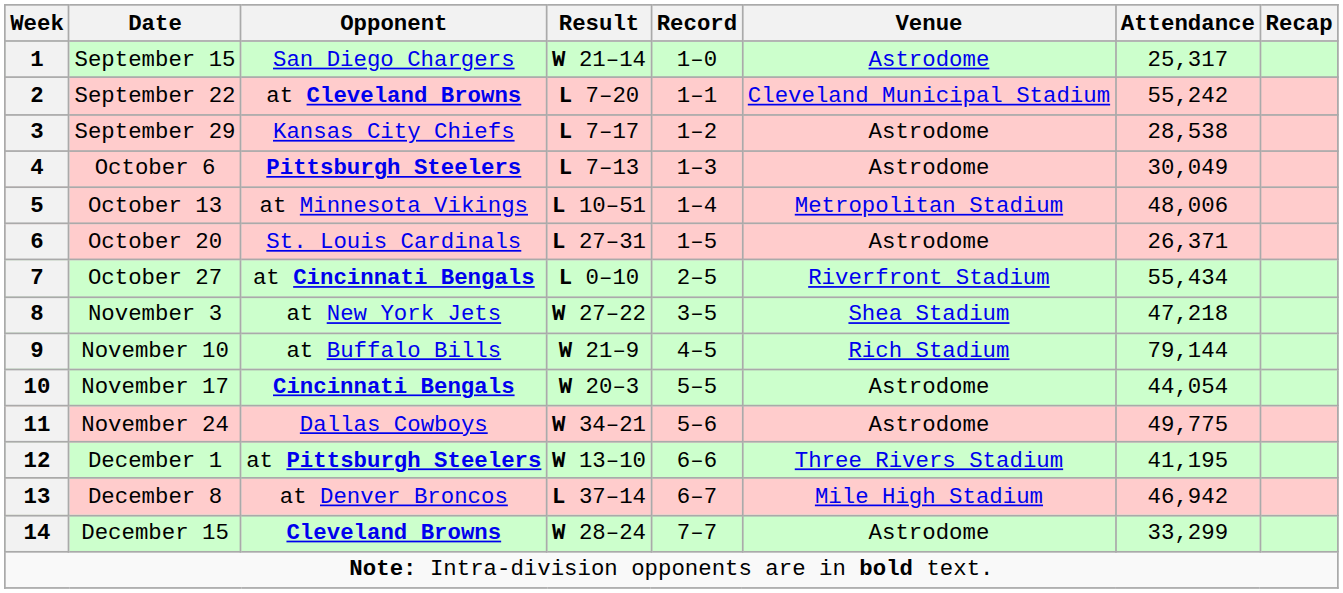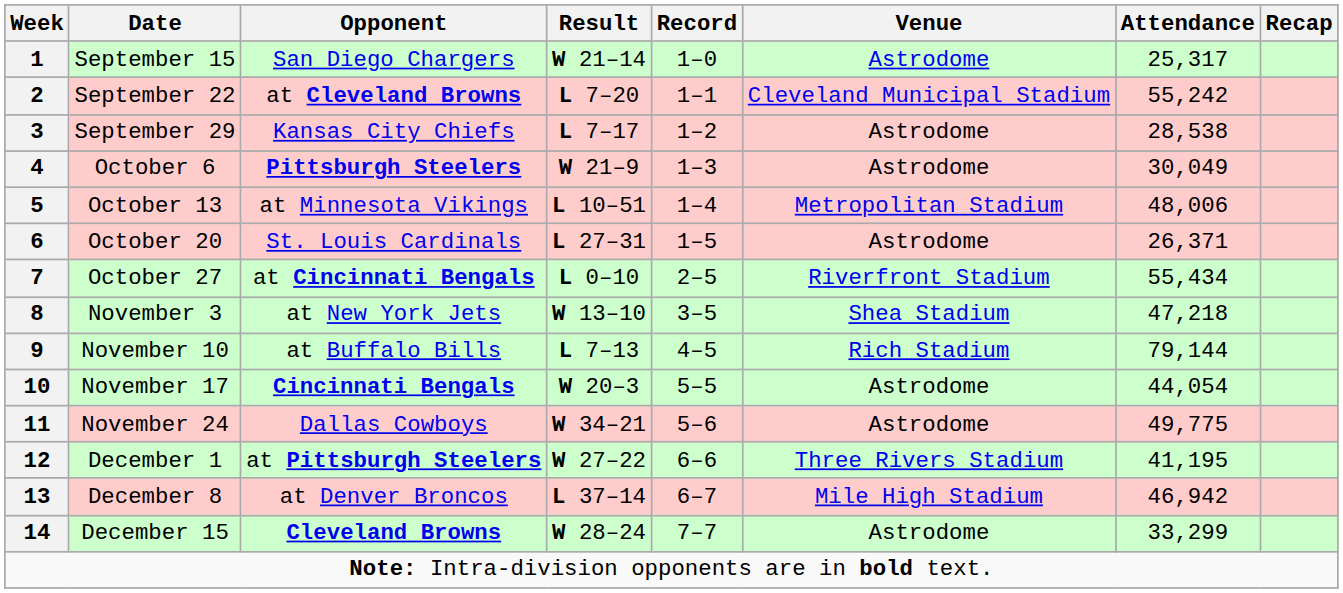(599, 169) L 7–13 -> (599, 169) W 21–9
(599, 315) W 27–22 -> (599, 315) W 13–10
(599, 351) W 21–9 -> (599, 351) L 7–13
(599, 460) W 13–10 -> (599, 460) W 27–22
